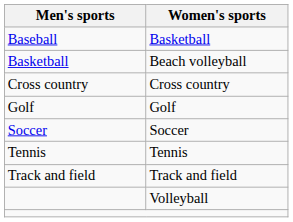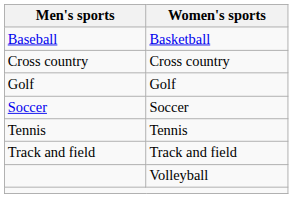- row: (198, 61)
